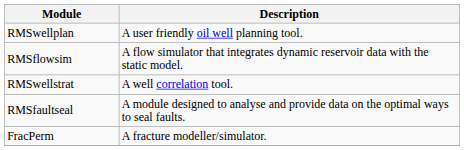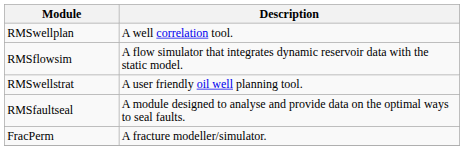(212, 33) A user friendly oil well planning tool. -> (177, 33) A well correlation tool.
(177, 84) A well correlation tool. -> (212, 84) A user friendly oil well planning tool.
